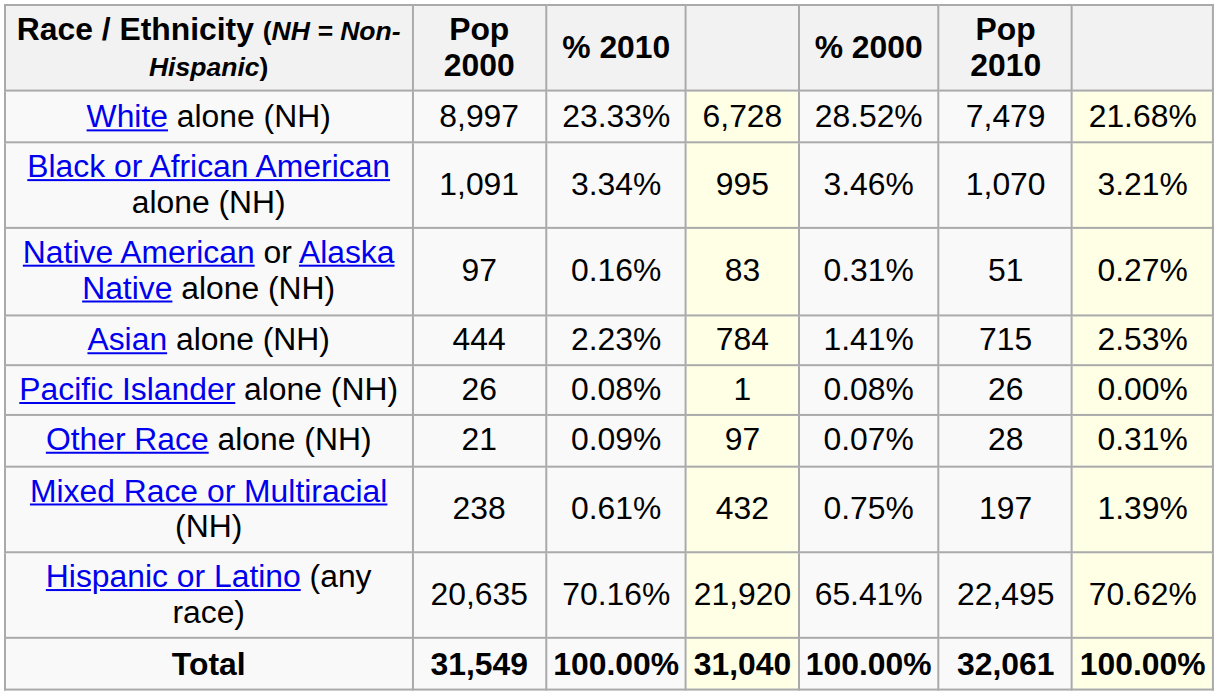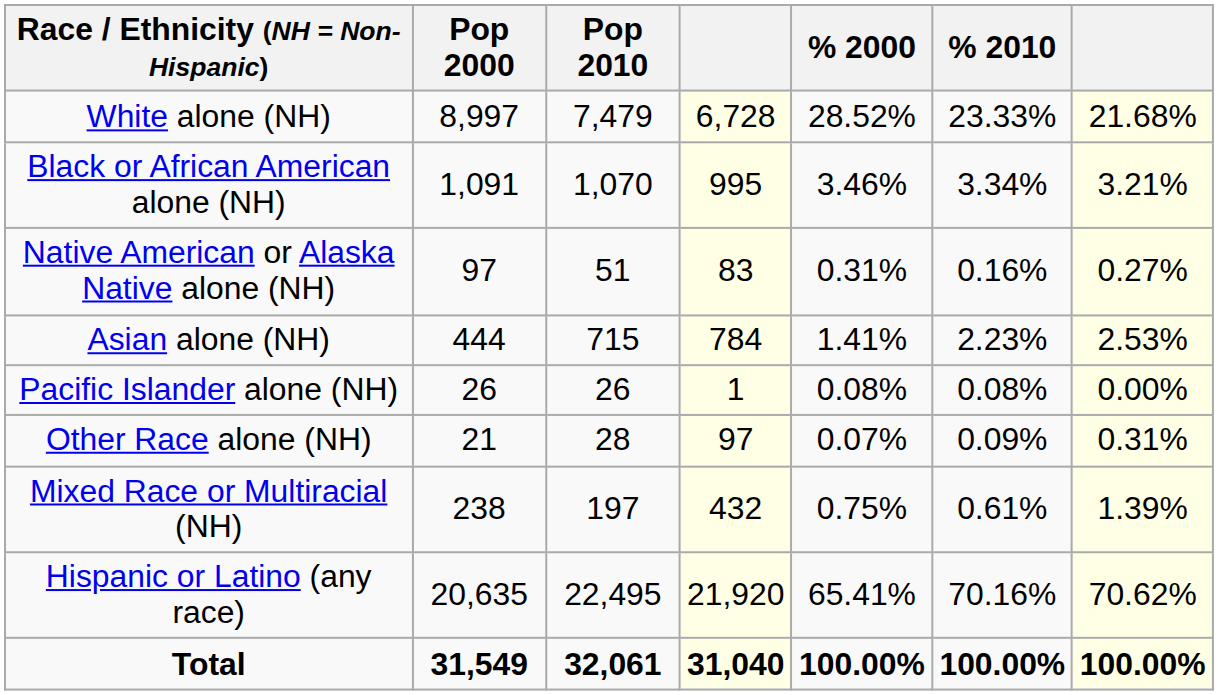columns swapped: (1006, 47) <-> (616, 47)
